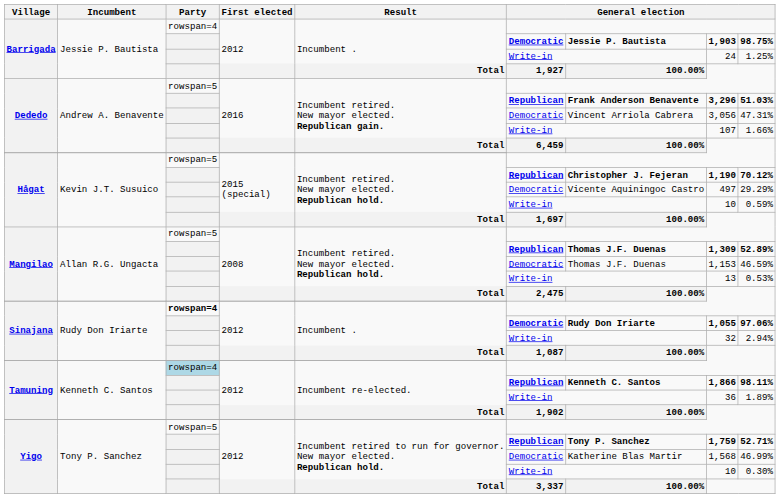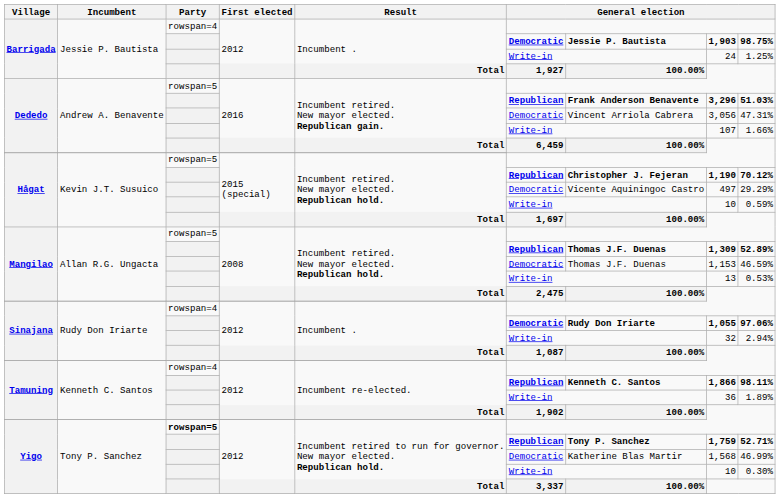(193, 308) bold -> (193, 308) normal
(193, 368) lightblue background -> (193, 368) no background
(193, 427) normal -> (193, 427) bold
